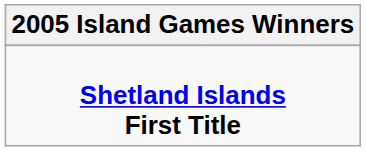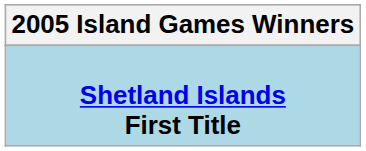(183, 109) no background -> (183, 109) lightblue background
